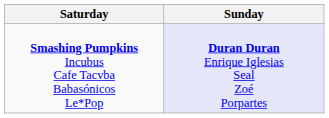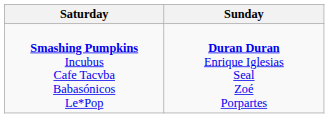(244, 75) lavender background -> (244, 75) no background
